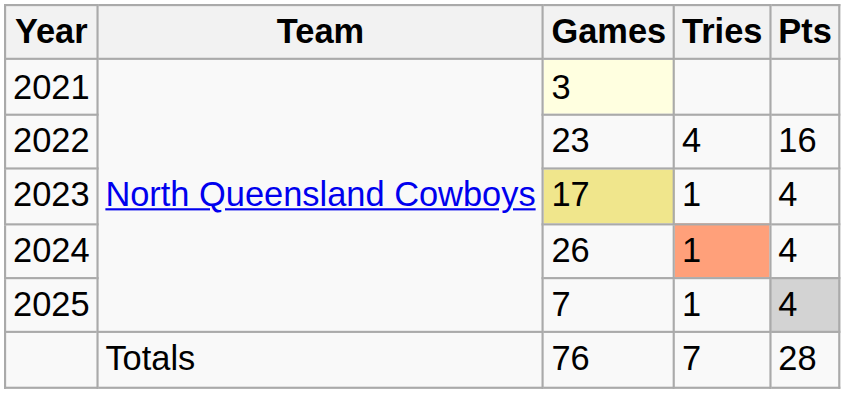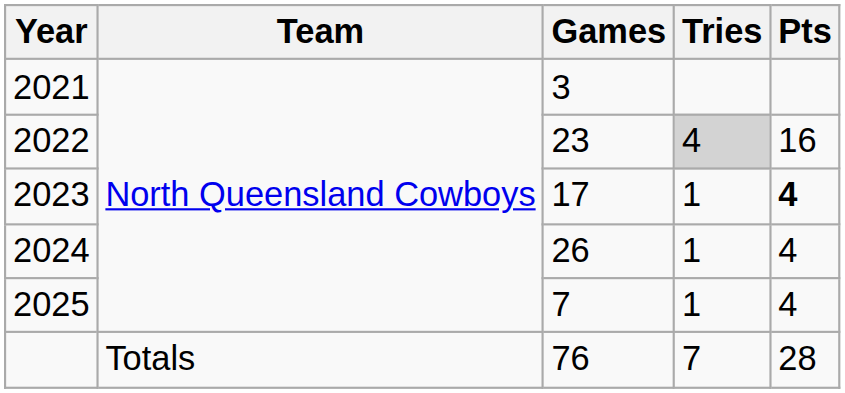(561, 86) lightyellow background -> (561, 86) no background
(692, 140) no background -> (692, 140) lightgrey background
(571, 195) khaki background -> (571, 195) no background
(788, 195) normal -> (788, 195) bold
(692, 250) lightsalmon background -> (692, 250) no background
(788, 304) lightgrey background -> (788, 304) no background
